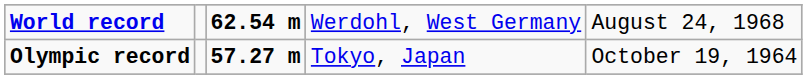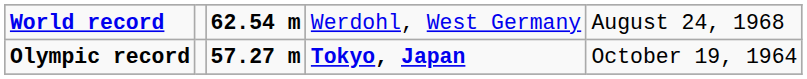(388, 57) normal -> (388, 57) bold
